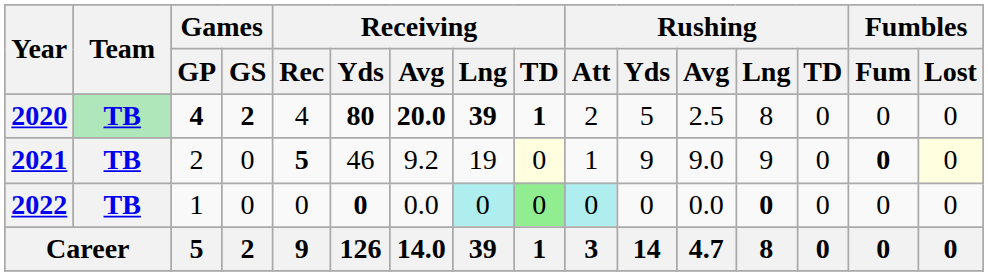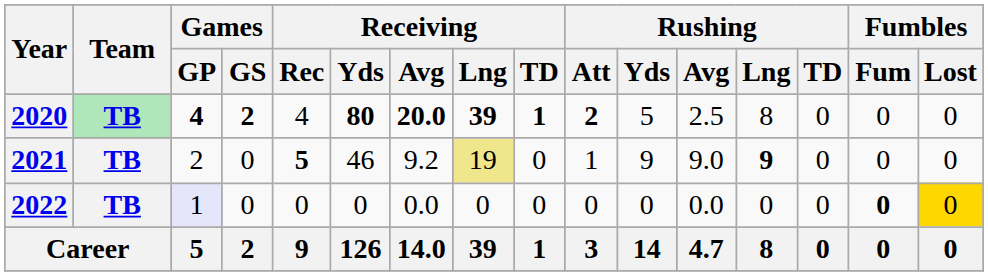(591, 115) normal -> (591, 115) bold
(483, 159) no background -> (483, 159) khaki background
(539, 159) lightyellow background -> (539, 159) no background
(766, 159) normal -> (766, 159) bold
(883, 159) bold -> (883, 159) normal
(950, 159) lightyellow background -> (950, 159) no background
(197, 204) no background -> (197, 204) lavender background
(361, 204) bold -> (361, 204) normal
(483, 204) paleturquoise background -> (483, 204) no background
(539, 204) lightgreen background -> (539, 204) no background
(591, 204) paleturquoise background -> (591, 204) no background
(766, 204) bold -> (766, 204) normal
(883, 204) normal -> (883, 204) bold
(950, 204) no background -> (950, 204) gold background
